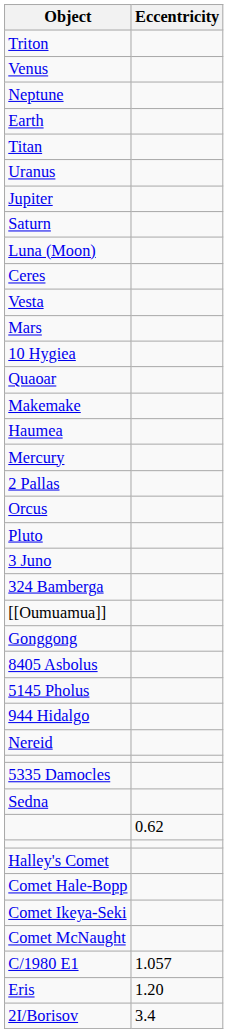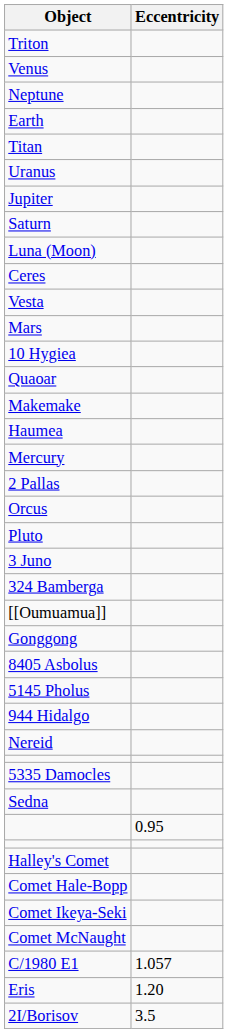(149, 827) 0.62 -> (149, 827) 0.95
(145, 1016) 3.4 -> (145, 1016) 3.5
